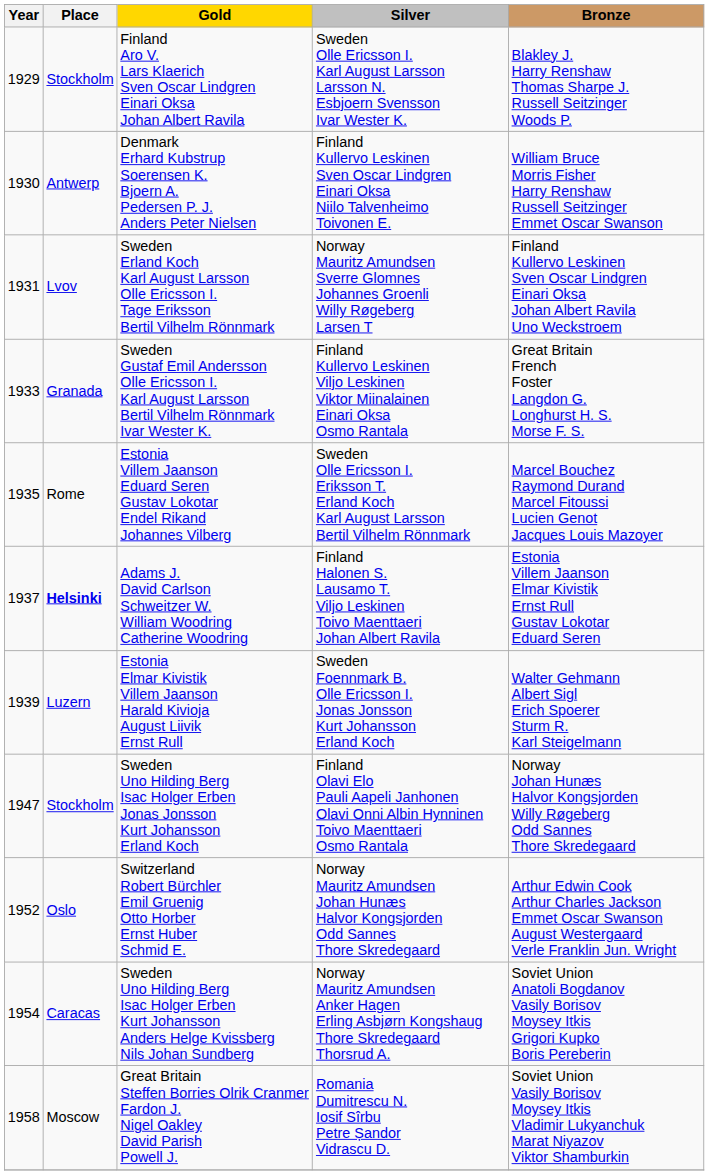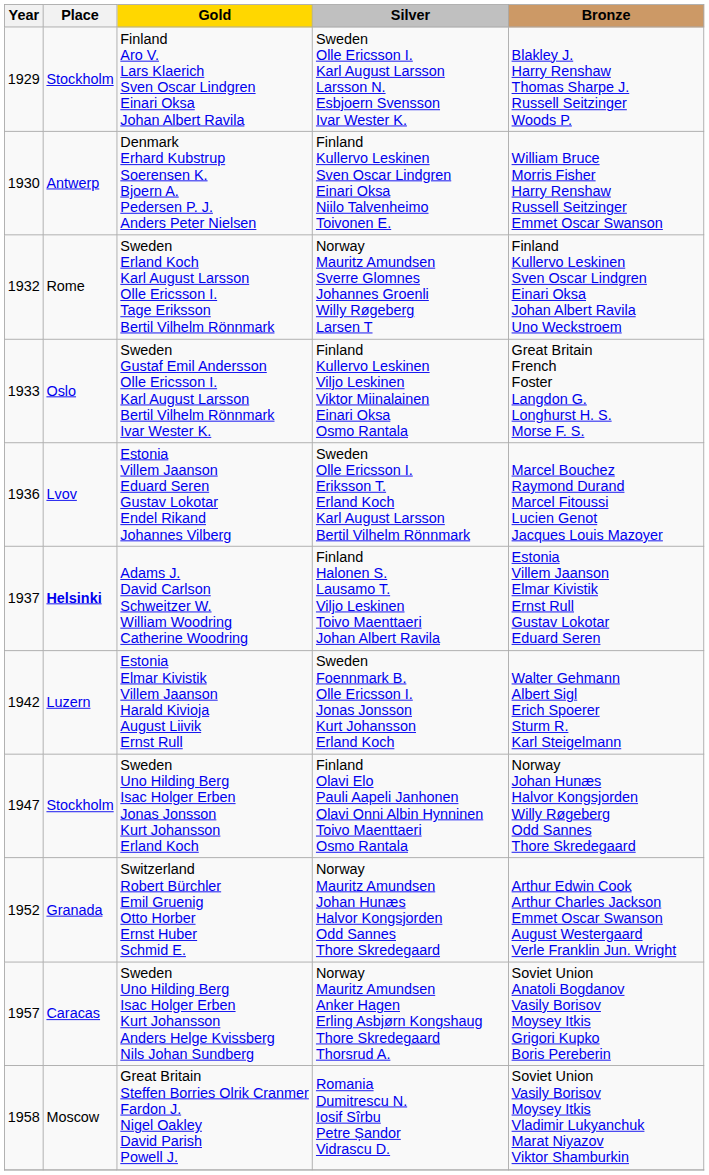(24, 286) 1931 -> (24, 286) 1932
(62, 286) Lvov -> (66, 286) Rome
(74, 390) Granada -> (61, 390) Oslo
(24, 494) 1935 -> (24, 494) 1936
(66, 494) Rome -> (62, 494) Lvov
(24, 702) 1939 -> (24, 702) 1942
(61, 909) Oslo -> (74, 909) Granada
(24, 1013) 1954 -> (24, 1013) 1957
